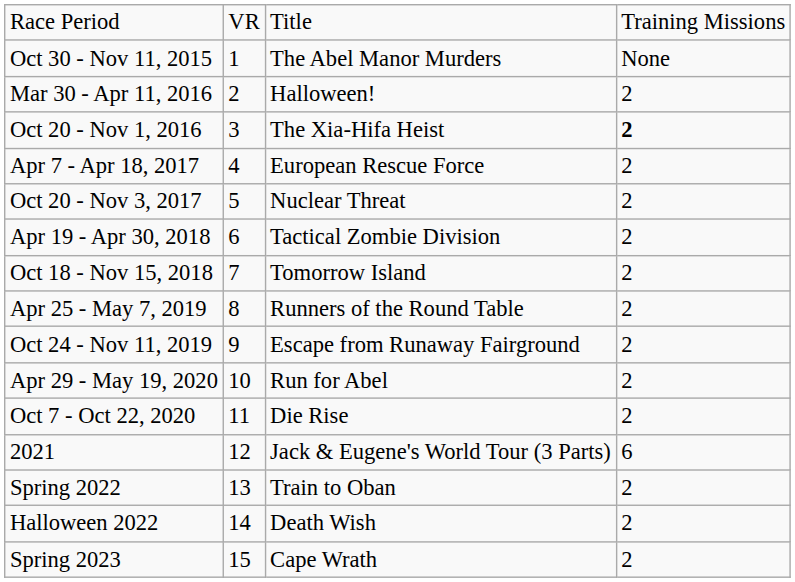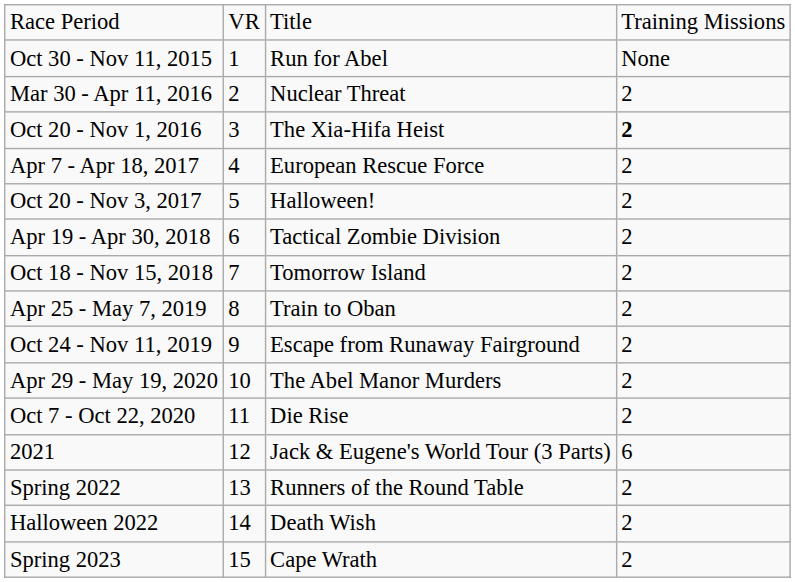(386, 58) The Abel Manor Murders -> (329, 58) Run for Abel
(323, 93) Halloween! -> (338, 93) Nuclear Threat
(338, 201) Nuclear Threat -> (323, 201) Halloween!
(397, 308) Runners of the Round Table -> (333, 308) Train to Oban
(329, 380) Run for Abel -> (386, 380) The Abel Manor Murders
(333, 487) Train to Oban -> (397, 487) Runners of the Round Table
